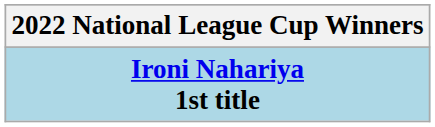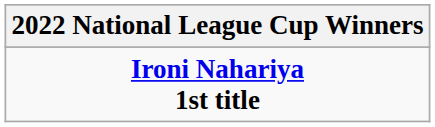(217, 84) lightblue background -> (217, 84) no background
